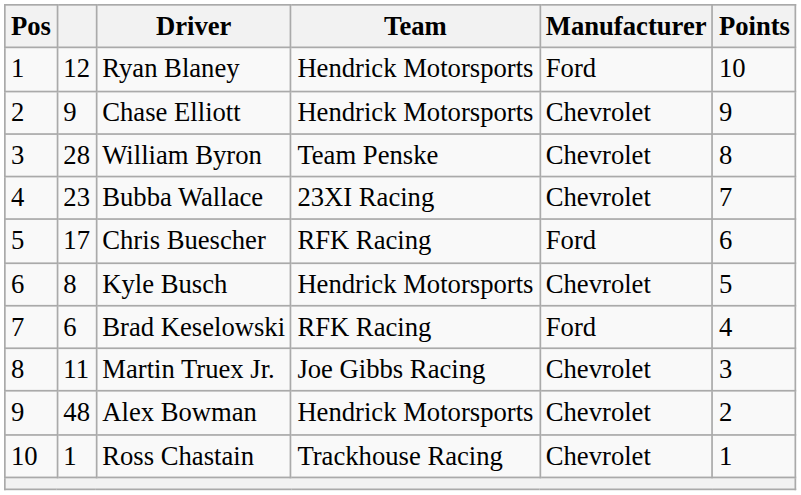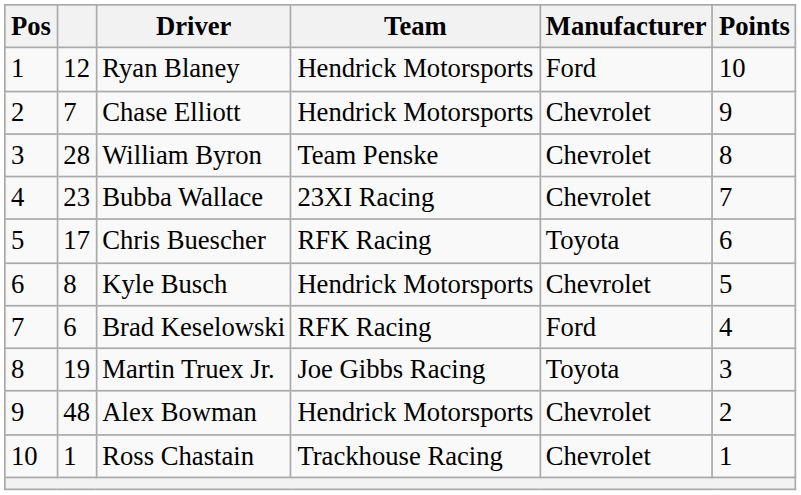(70, 111) 9 -> (70, 111) 7
(571, 240) Ford -> (583, 240) Toyota
(76, 369) 11 -> (77, 369) 19
(598, 369) Chevrolet -> (583, 369) Toyota
